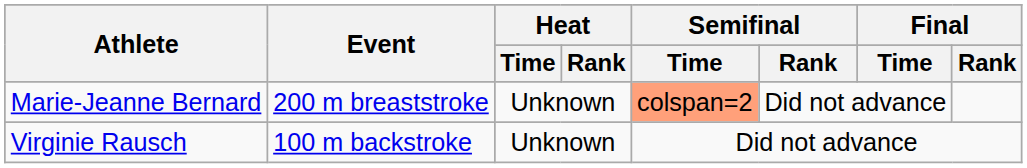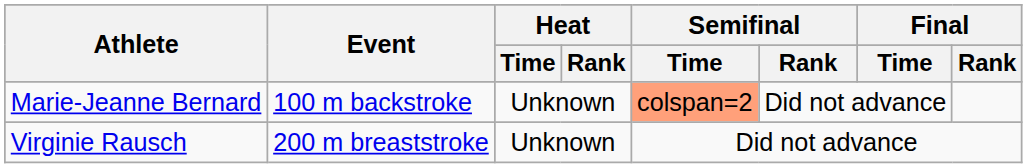(381, 103) 200 m breaststroke -> (373, 103) 100 m backstroke
(373, 142) 100 m backstroke -> (381, 142) 200 m breaststroke
